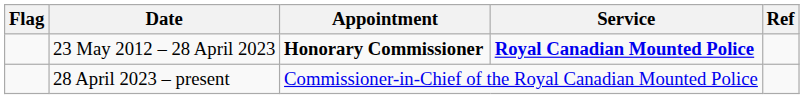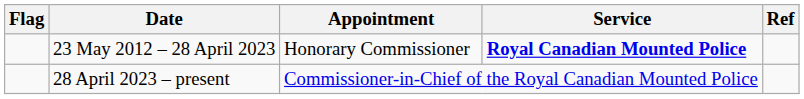(384, 49) bold -> (377, 49) normal
